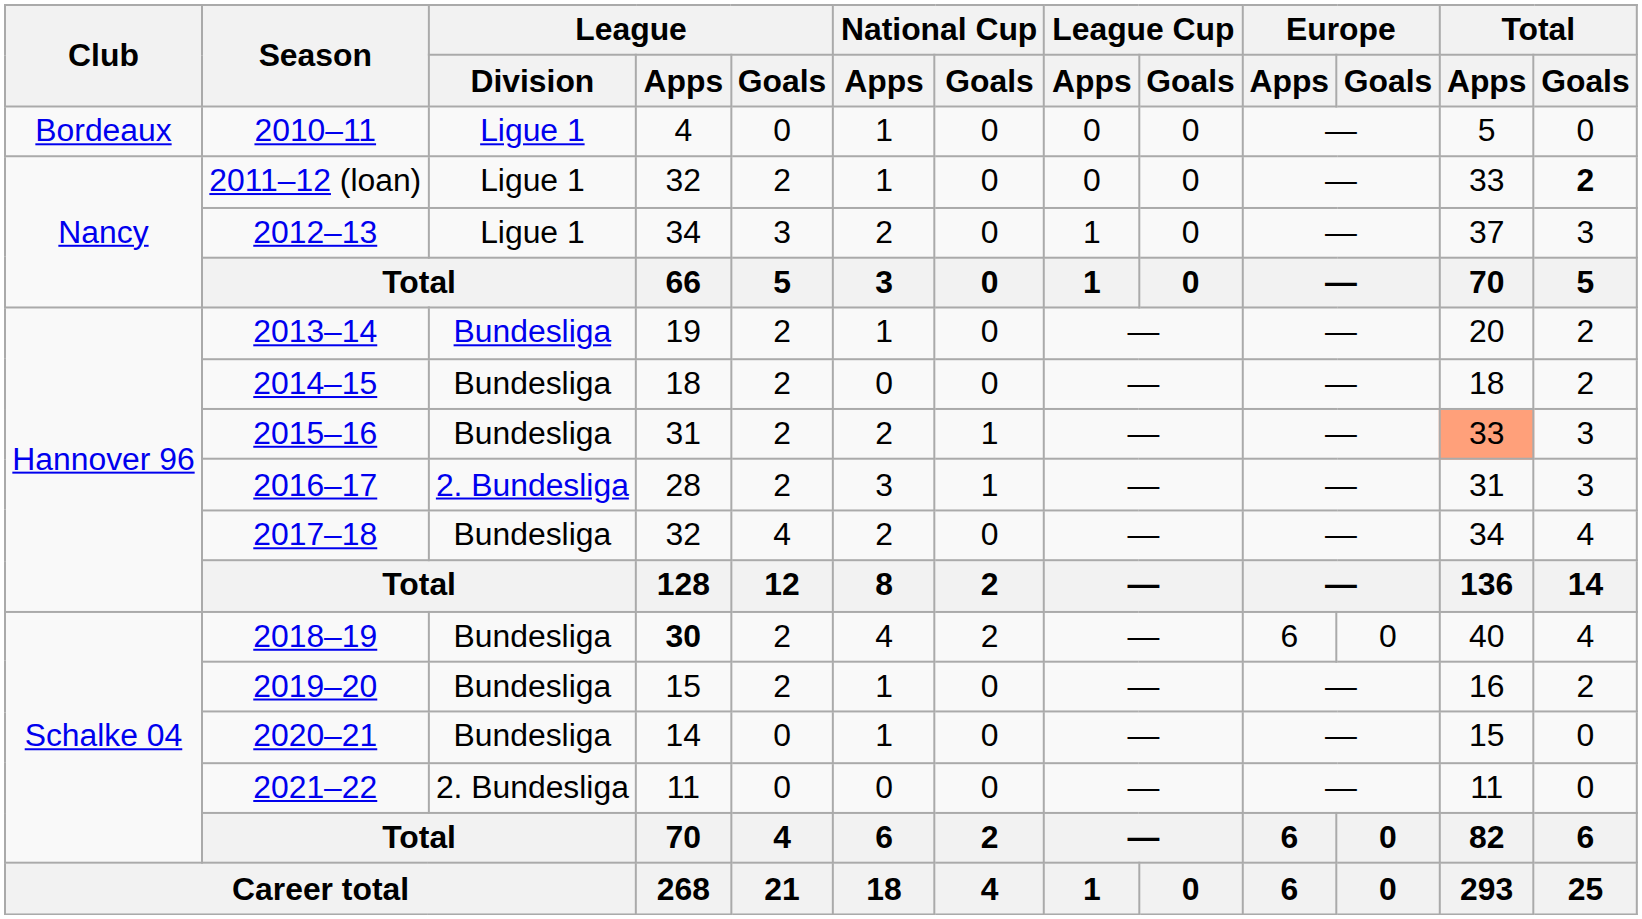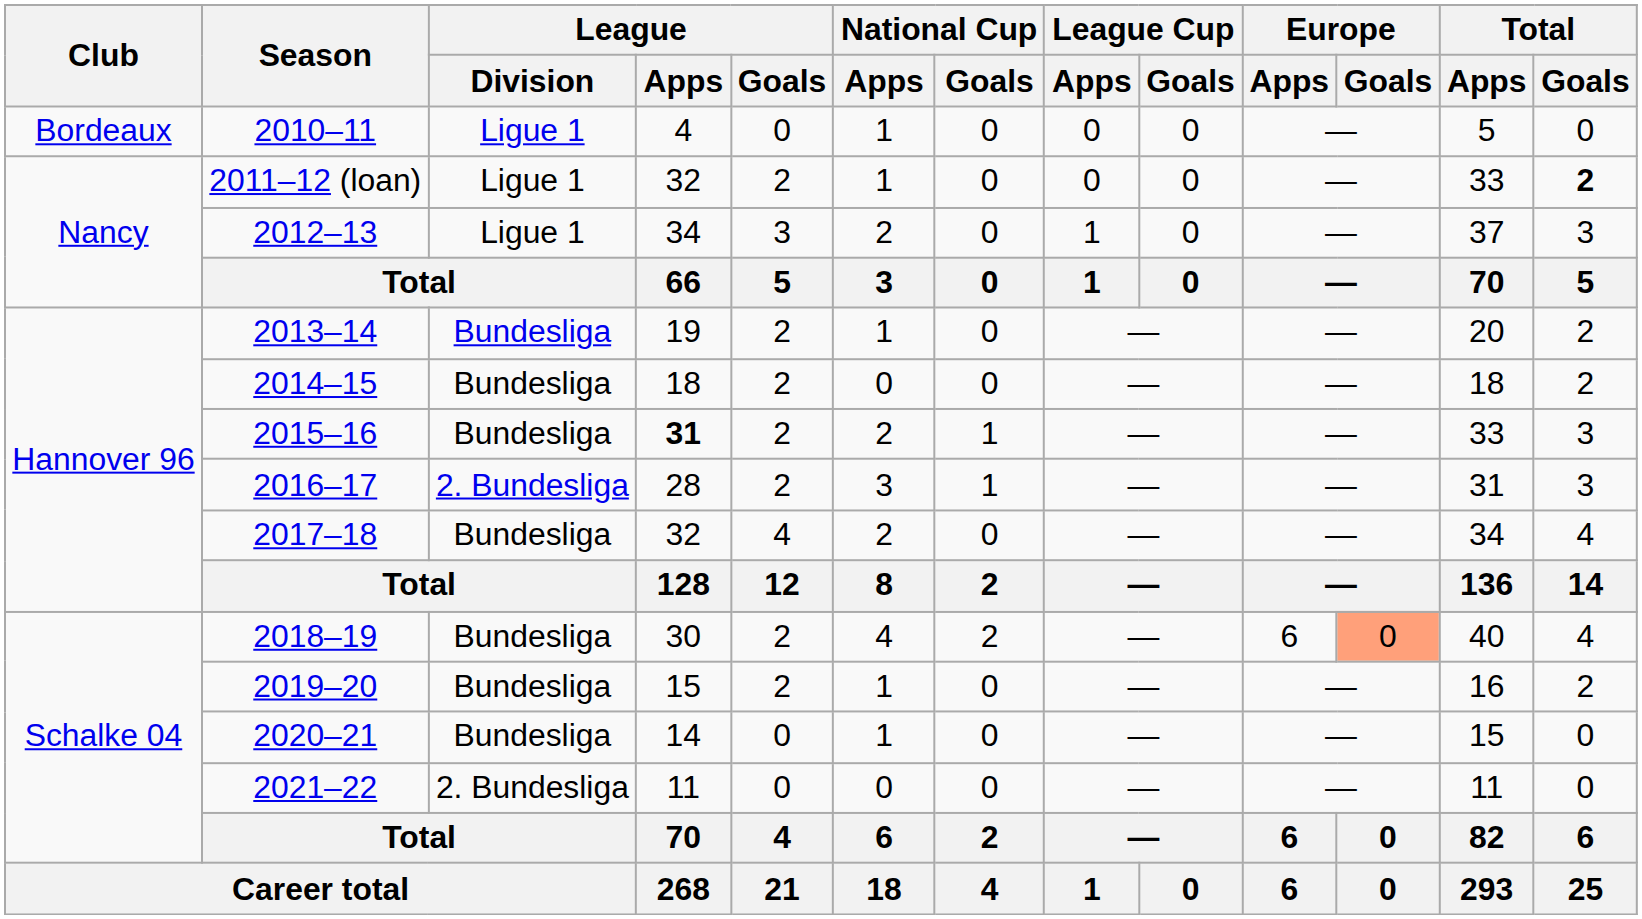(683, 433) normal -> (683, 433) bold
(1487, 433) lightsalmon background -> (1487, 433) no background
(683, 635) bold -> (683, 635) normal
(1388, 635) no background -> (1388, 635) lightsalmon background
